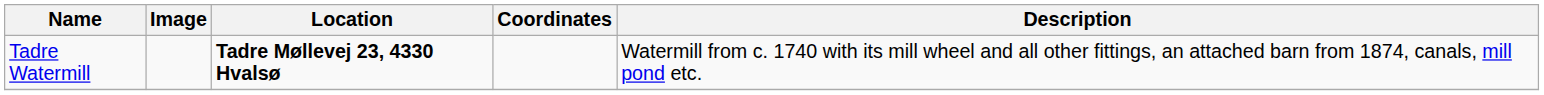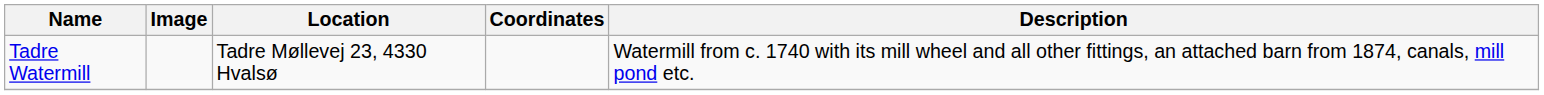(325, 62) bold -> (322, 62) normal
